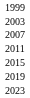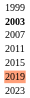(15, 21) normal -> (15, 21) bold
(15, 77) no background -> (15, 77) lightsalmon background
